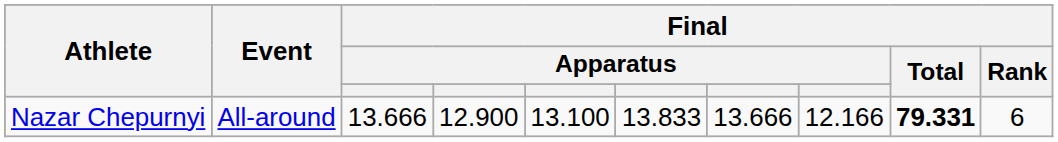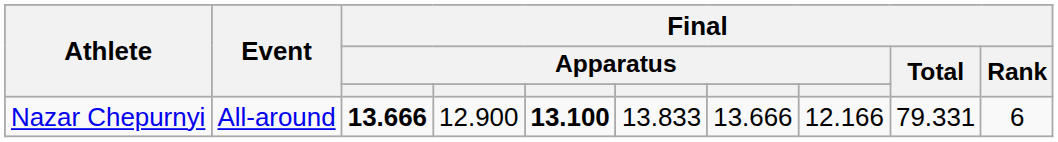(387, 117) normal -> (387, 117) bold
(570, 117) normal -> (570, 117) bold
(936, 117) bold -> (936, 117) normal
